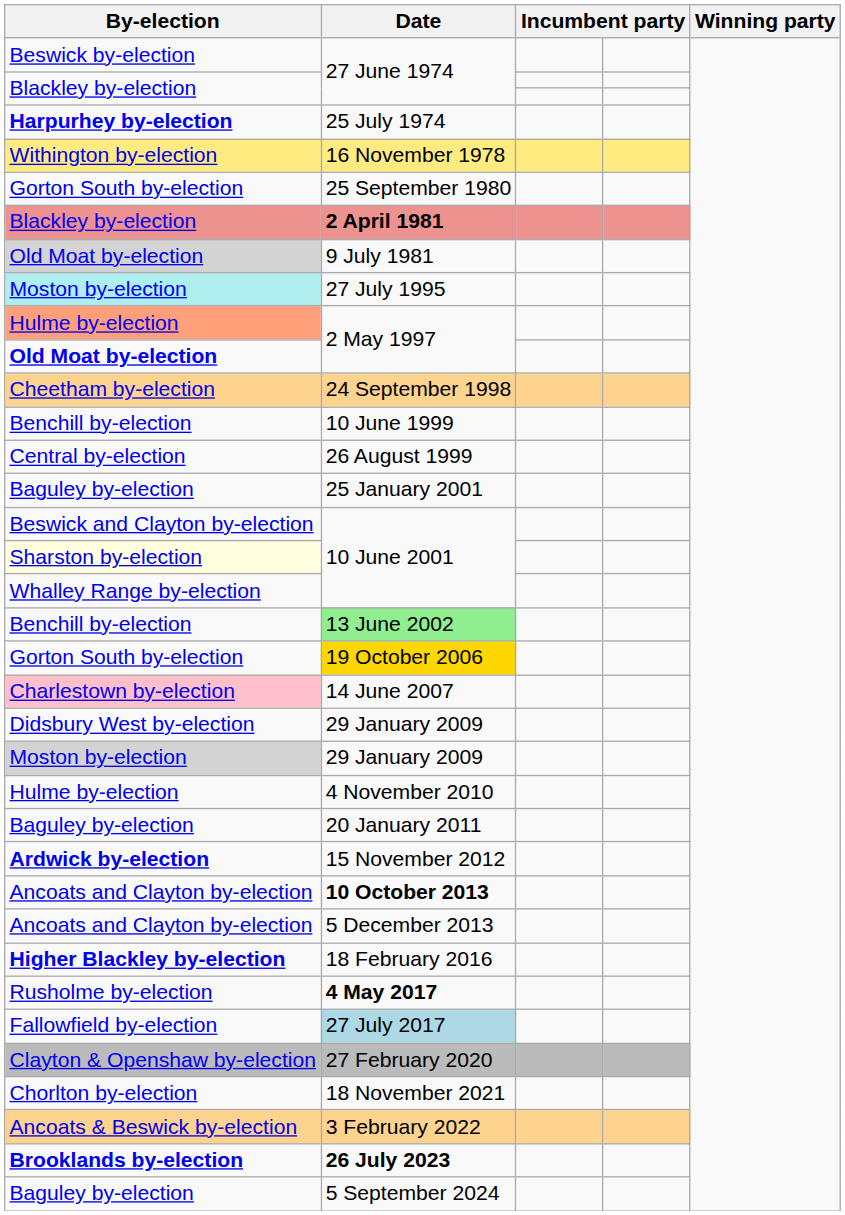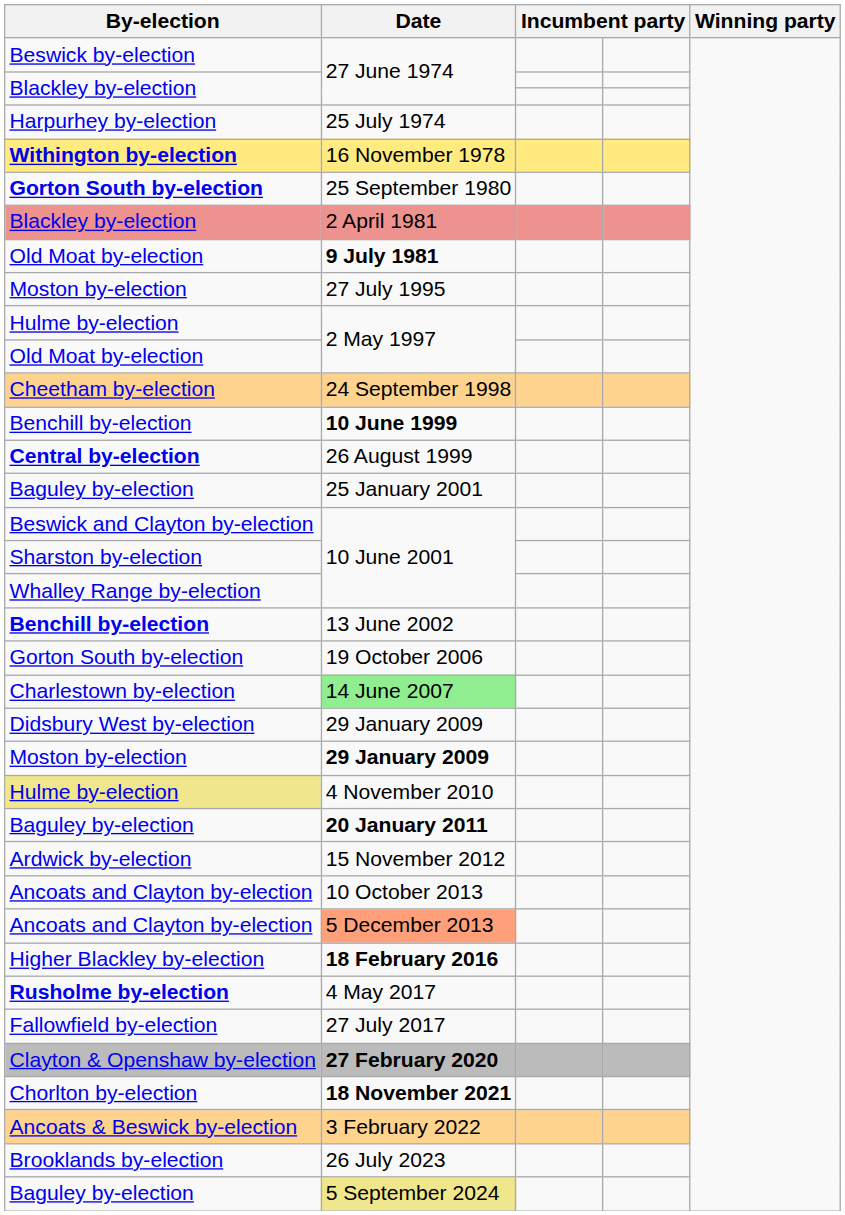(121, 121) bold -> (113, 121) normal
(113, 155) normal -> (123, 155) bold
(126, 188) normal -> (136, 188) bold
(385, 222) bold -> (381, 222) normal
(106, 255) lightgrey background -> (106, 255) no background
(380, 255) normal -> (382, 255) bold
(98, 289) paleturquoise background -> (98, 289) no background
(94, 322) lightsalmon background -> (94, 322) no background
(113, 356) bold -> (106, 356) normal
(390, 423) normal -> (391, 423) bold
(98, 456) normal -> (105, 456) bold
(106, 557) lightyellow background -> (106, 557) no background
(101, 624) normal -> (109, 624) bold
(390, 624) lightgreen background -> (390, 624) no background
(404, 657) gold background -> (404, 657) no background
(122, 691) pink background -> (122, 691) no background
(390, 691) no background -> (390, 691) lightgreen background
(98, 758) lightgrey background -> (98, 758) no background
(404, 758) normal -> (407, 758) bold
(94, 791) no background -> (94, 791) khaki background
(404, 825) normal -> (407, 825) bold
(109, 858) bold -> (100, 858) normal
(407, 892) bold -> (404, 892) normal
(410, 925) no background -> (410, 925) lightsalmon background
(147, 959) bold -> (137, 959) normal
(409, 959) normal -> (412, 959) bold
(111, 992) normal -> (119, 992) bold
(381, 992) bold -> (381, 992) normal
(386, 1026) lightblue background -> (386, 1026) no background
(409, 1059) normal -> (412, 1059) bold
(415, 1093) normal -> (418, 1093) bold
(126, 1160) bold -> (116, 1160) normal
(388, 1160) bold -> (386, 1160) normal
(413, 1193) no background -> (413, 1193) khaki background
